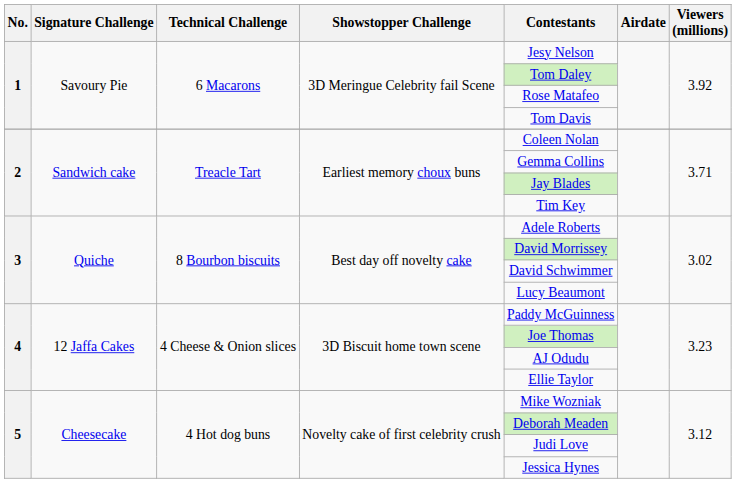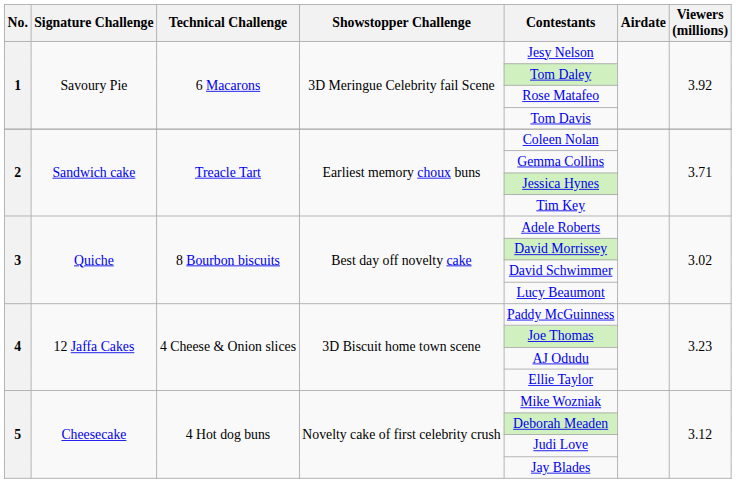(561, 183) Jay Blades -> (561, 183) Jessica Hynes
(561, 467) Jessica Hynes -> (561, 467) Jay Blades
